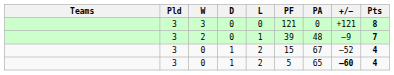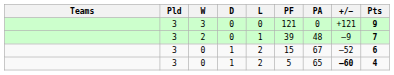(375, 24) 8 -> (375, 24) 9
(375, 50) 4 -> (375, 50) 6
